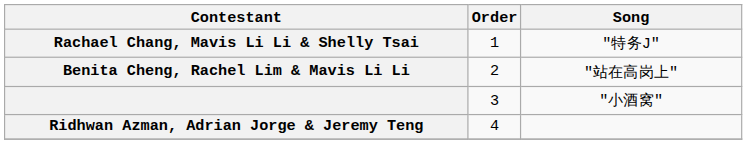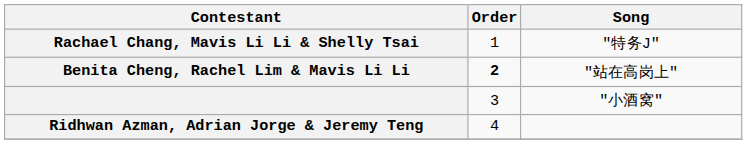(495, 72) normal -> (495, 72) bold
